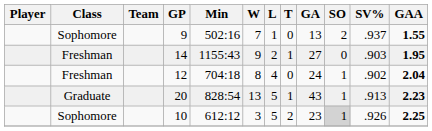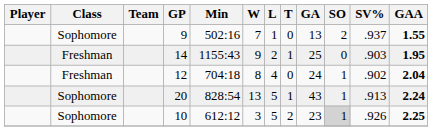(315, 55) 27 -> (315, 55) 25
(87, 95) Graduate -> (87, 95) Sophomore
(414, 95) 2.23 -> (414, 95) 2.24
